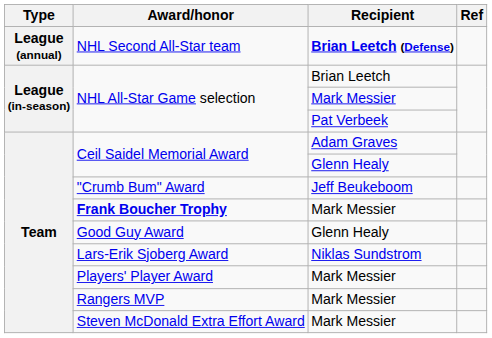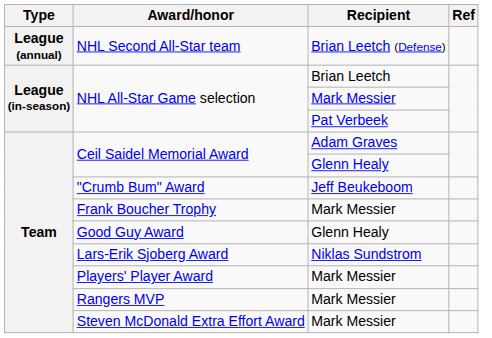(383, 45) bold -> (378, 45) normal
(152, 210) bold -> (146, 210) normal
